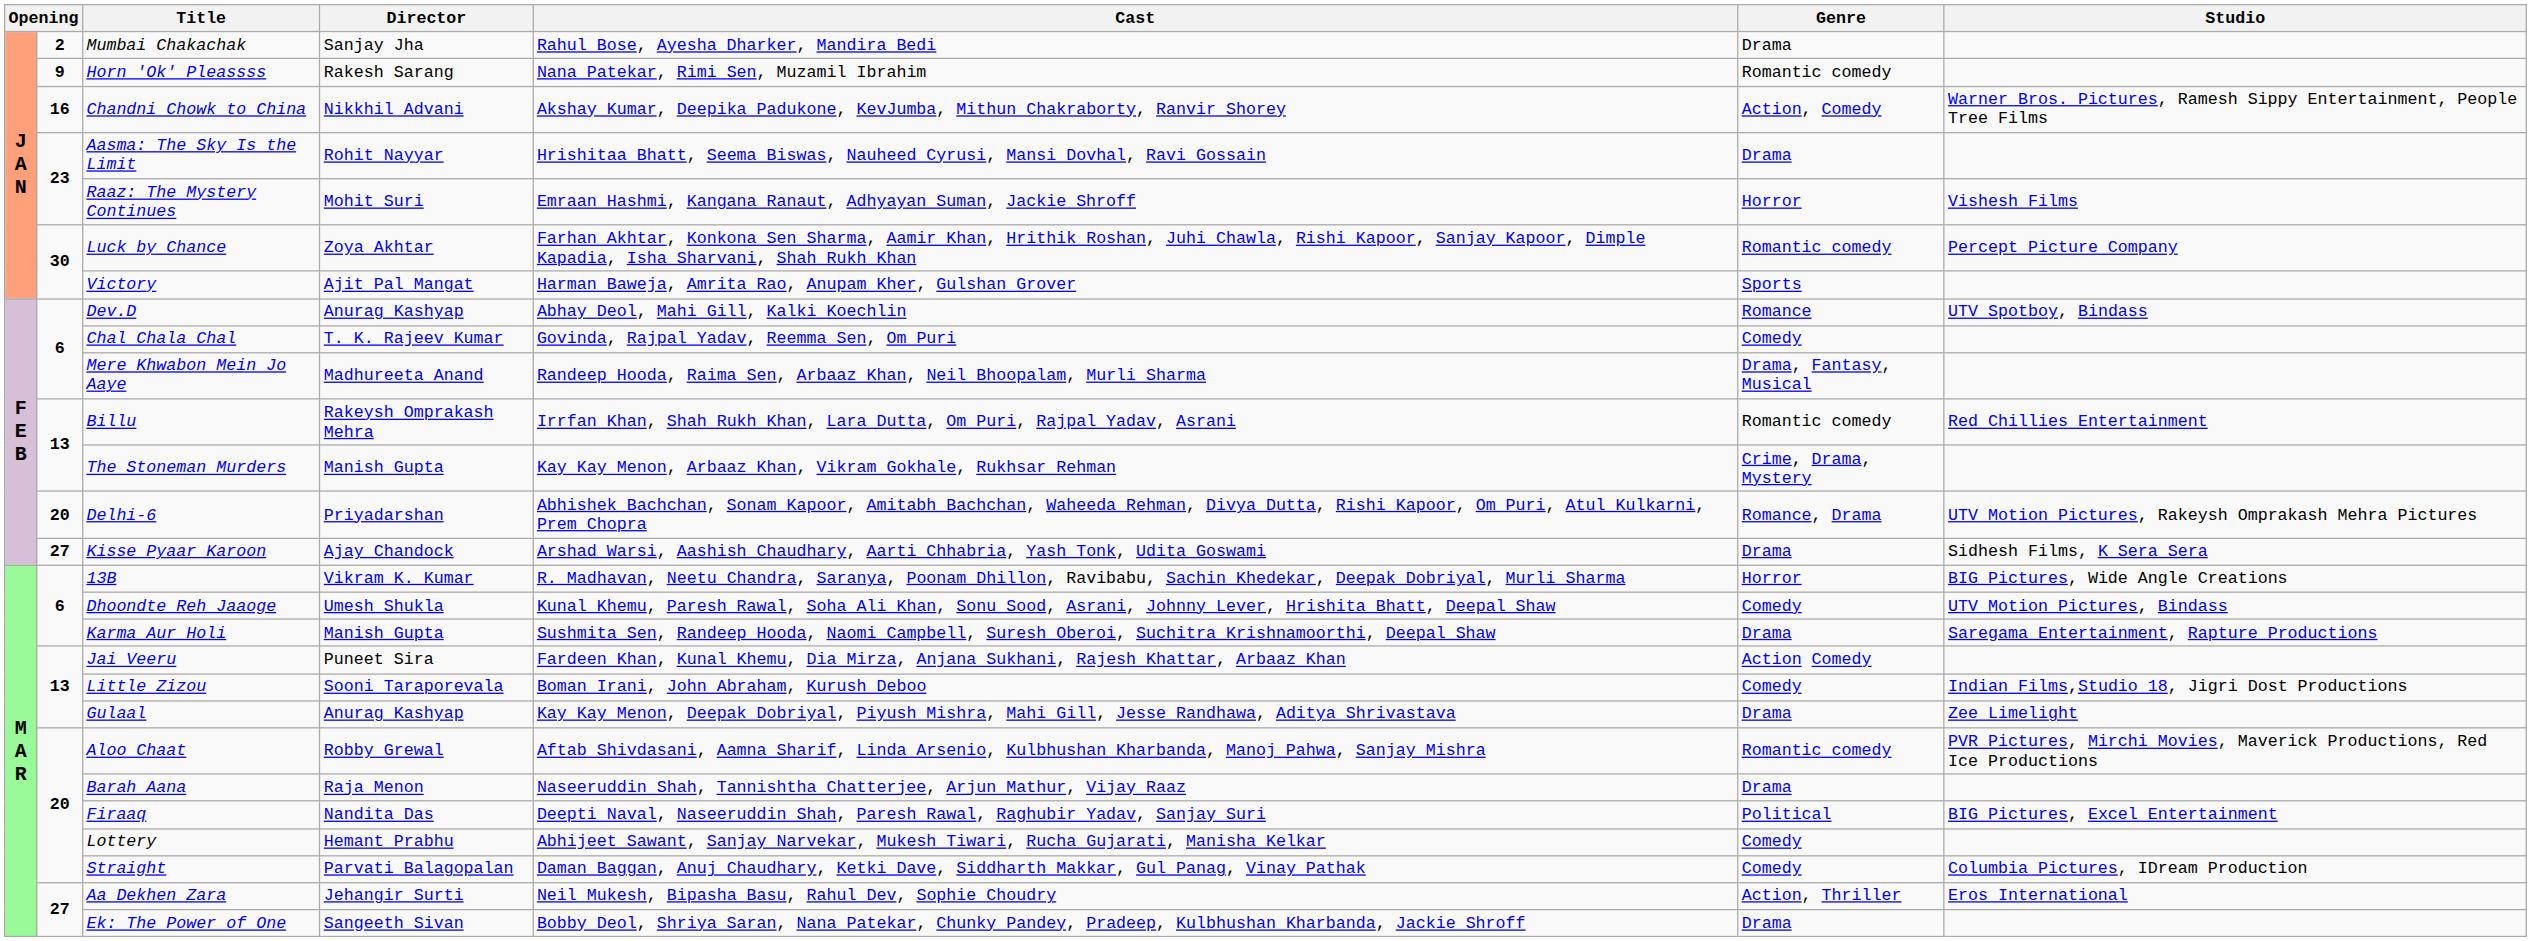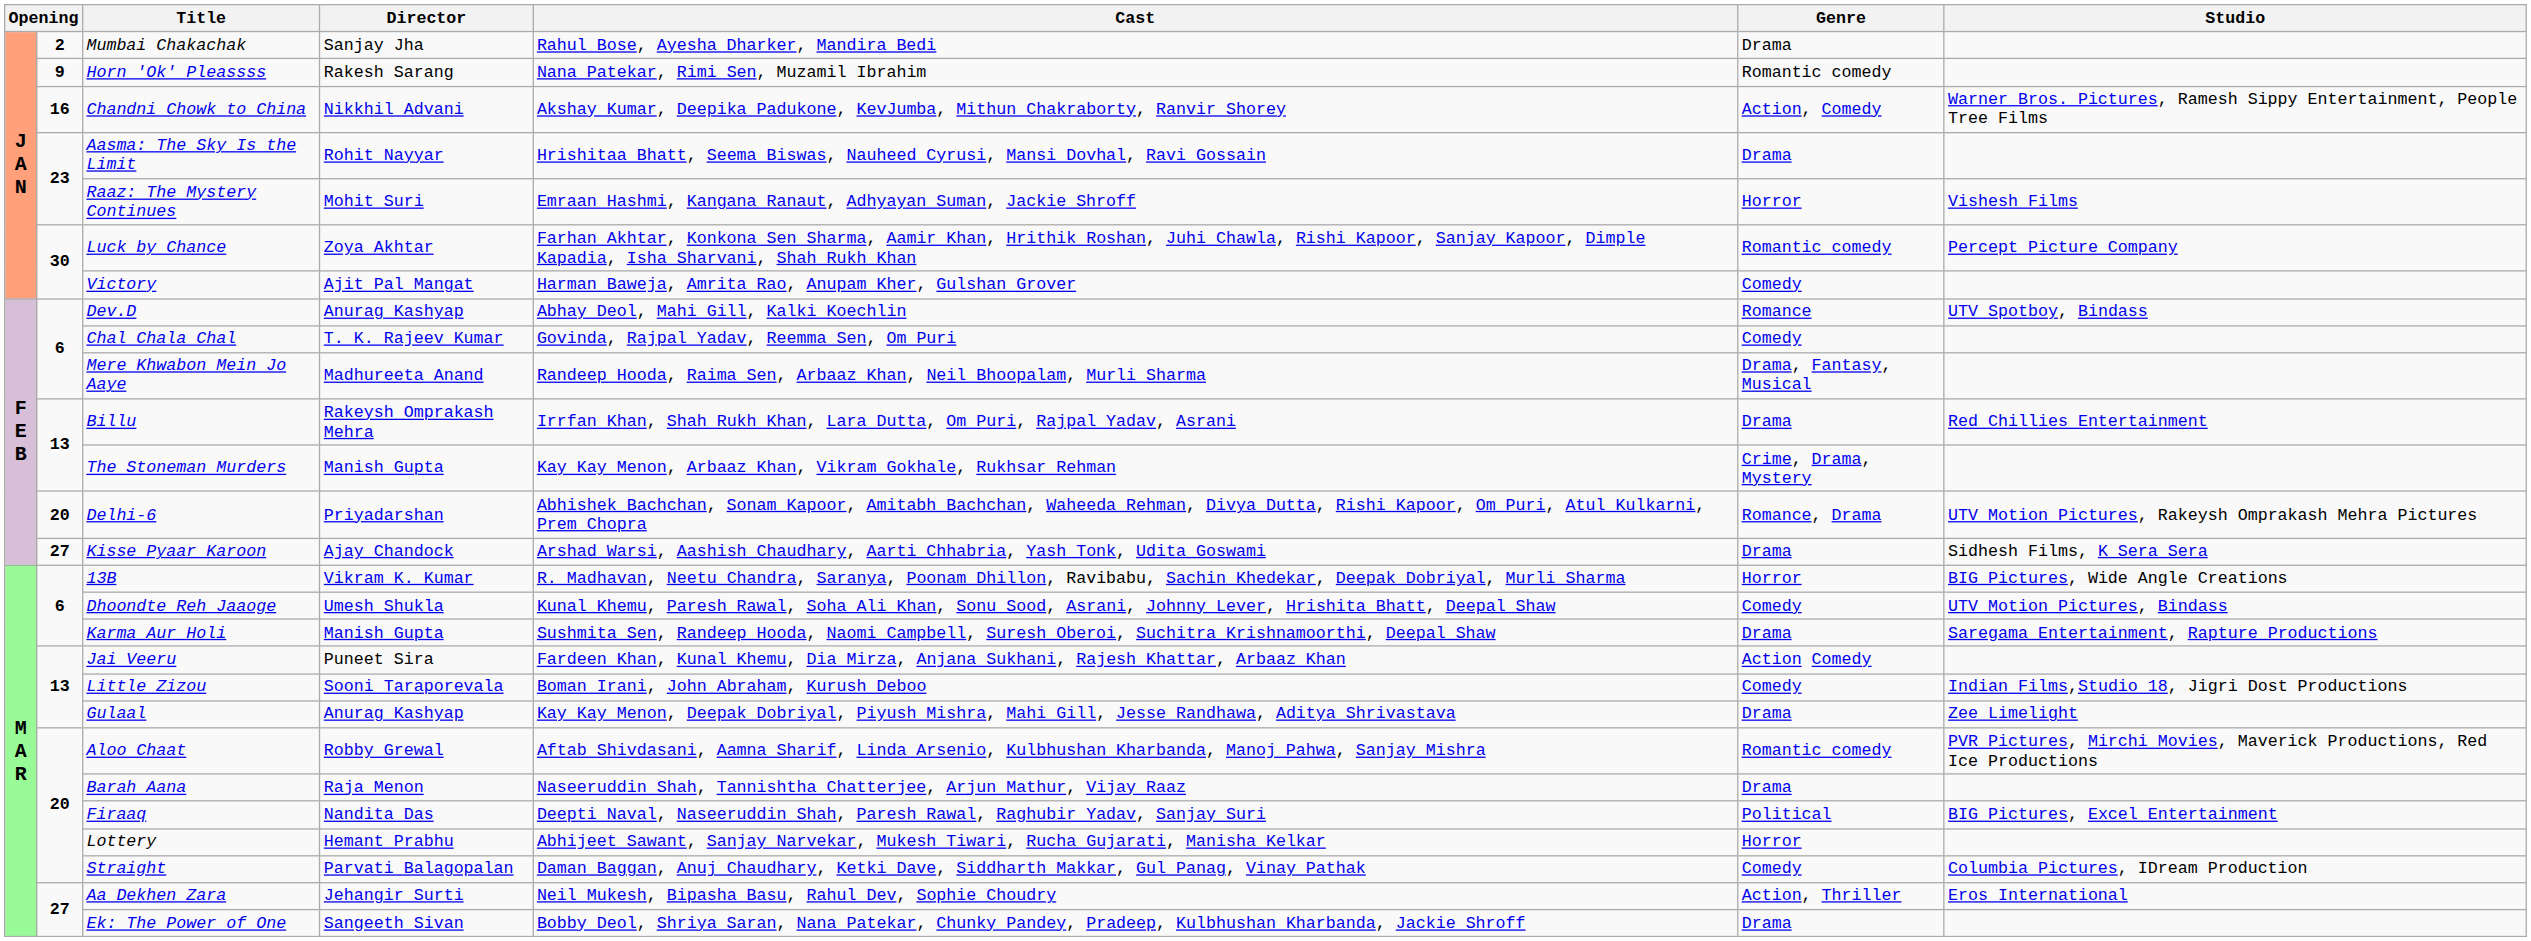(1772, 285) Sports -> (1772, 285) Comedy
(1817, 422) Romantic comedy -> (1767, 422) Drama
(1772, 842) Comedy -> (1772, 842) Horror
